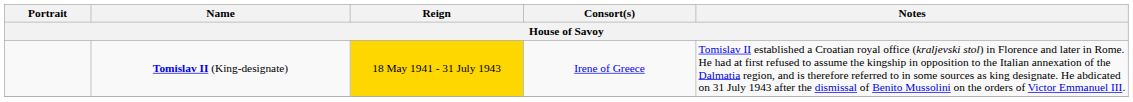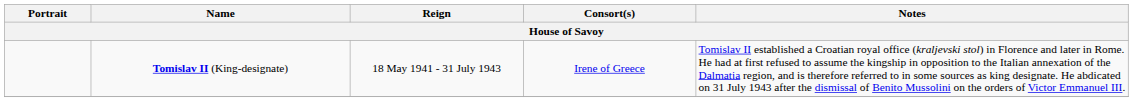(437, 68) gold background -> (437, 68) no background
